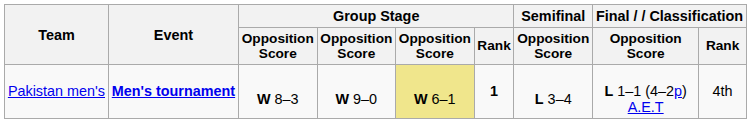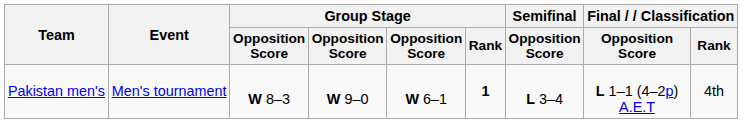(173, 91) bold -> (169, 91) normal
(435, 99) khaki background -> (426, 99) no background
